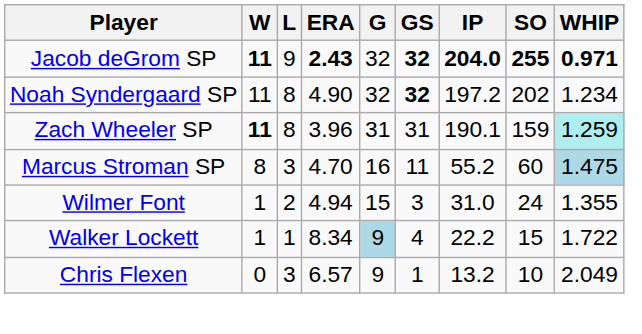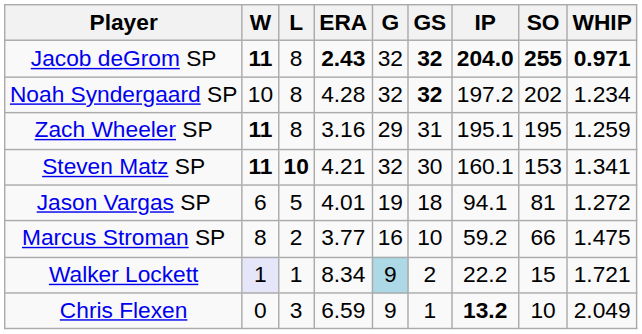(289, 58) 9 -> (296, 58) 8
(260, 94) 11 -> (260, 94) 10
(331, 94) 4.90 -> (343, 94) 4.28
(331, 130) 3.96 -> (343, 130) 3.16
(378, 130) 31 -> (390, 130) 29
(473, 130) 190.1 -> (485, 130) 195.1
(530, 130) 159 -> (543, 130) 195
(590, 130) paleturquoise background -> (602, 130) no background
+ row: (124, 166)
+ row: (124, 202)
(289, 166) 3 -> (296, 238) 2
(331, 166) 4.70 -> (343, 238) 3.77
(417, 166) 11 -> (430, 238) 10
(473, 166) 55.2 -> (485, 238) 59.2
(530, 166) 60 -> (543, 238) 66
(590, 166) lightblue background -> (602, 238) no background
- row: (124, 202)
(260, 238) no background -> (260, 274) lavender background
(417, 238) 4 -> (430, 274) 2
(590, 238) 1.722 -> (602, 274) 1.721
(331, 274) 6.57 -> (343, 310) 6.59
(473, 274) normal -> (485, 310) bold
